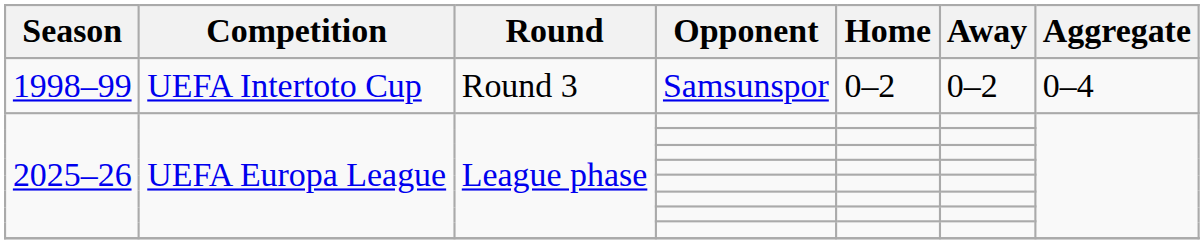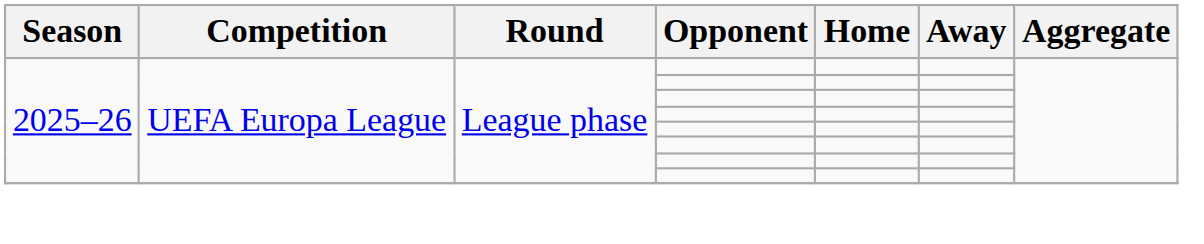- row: (72, 85)
